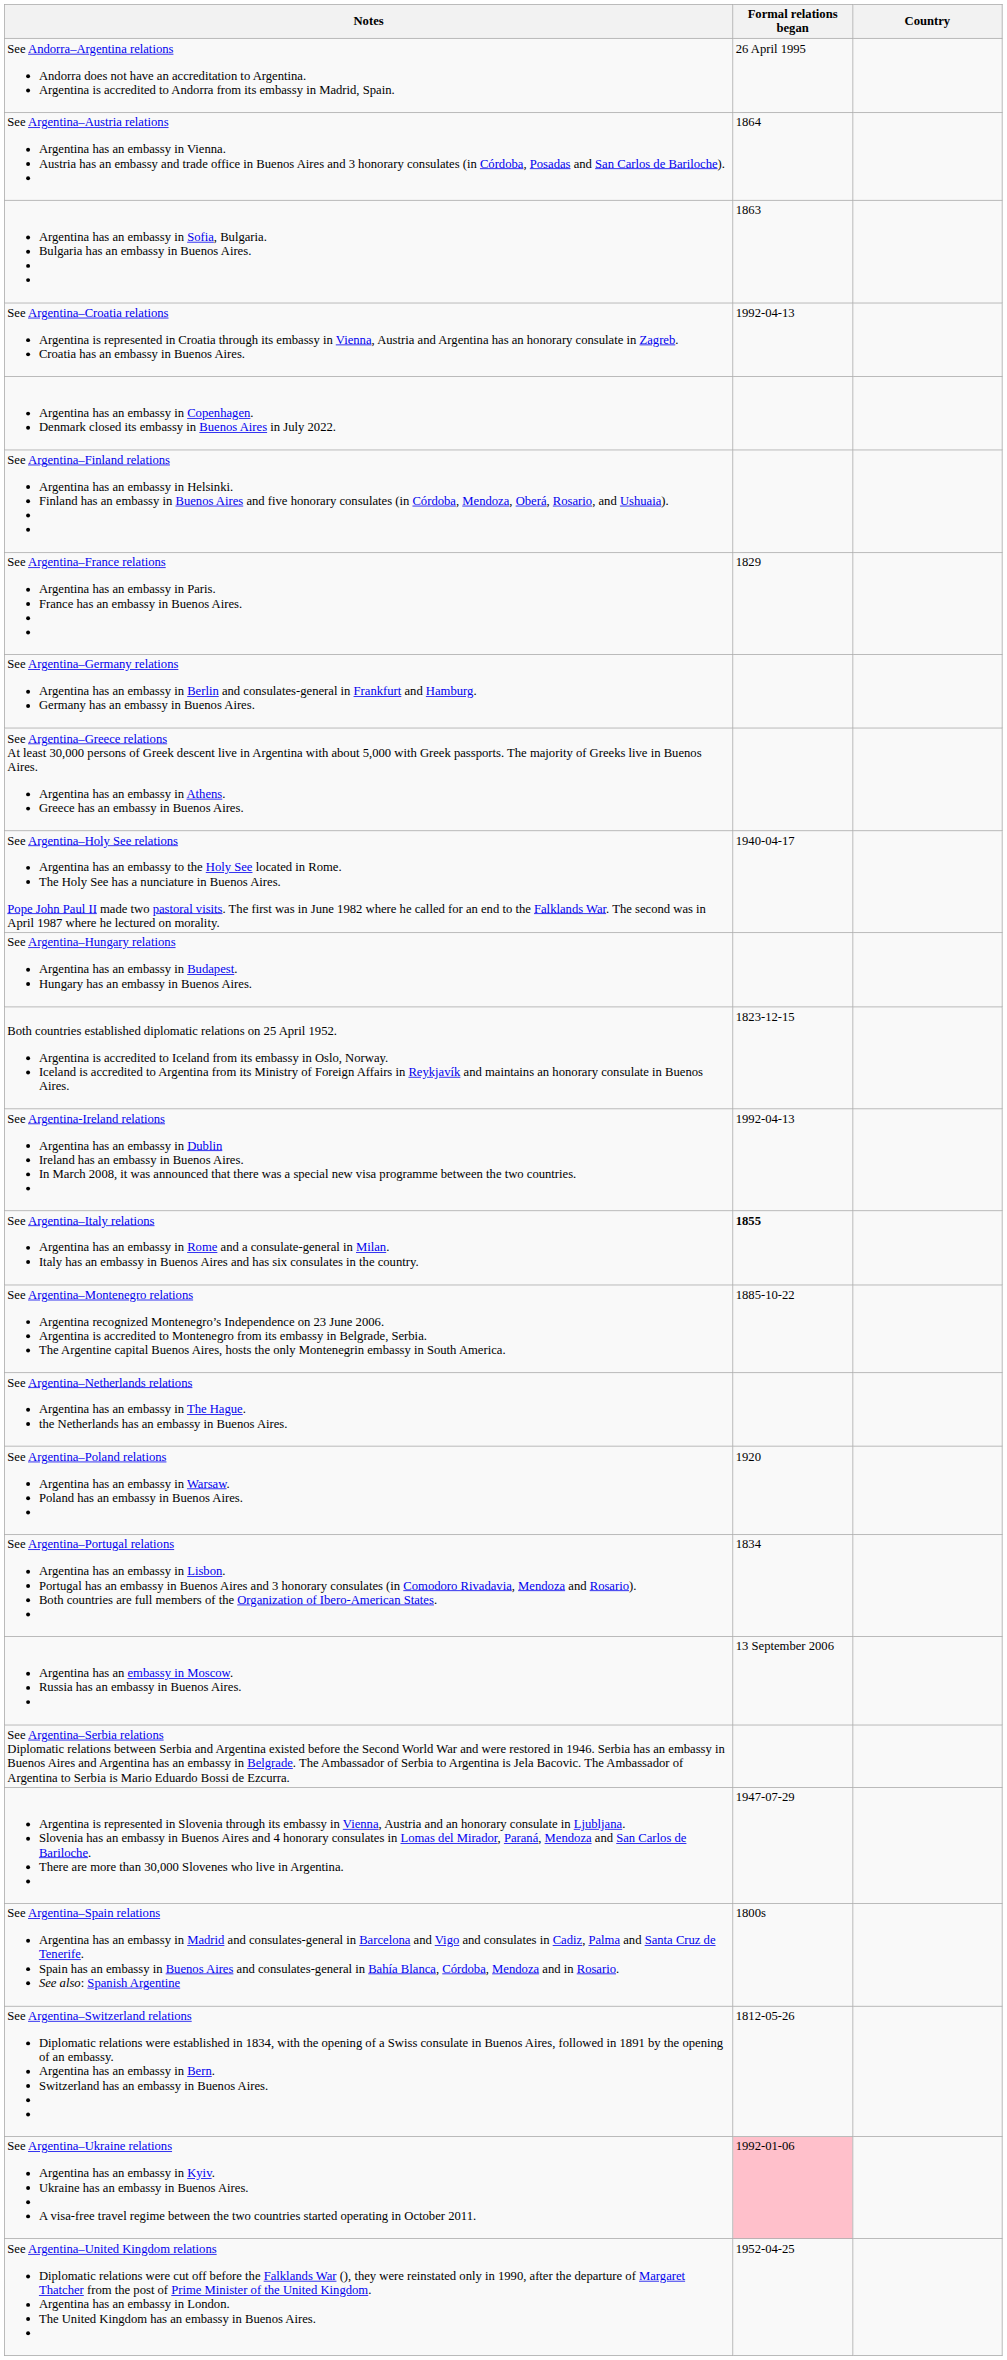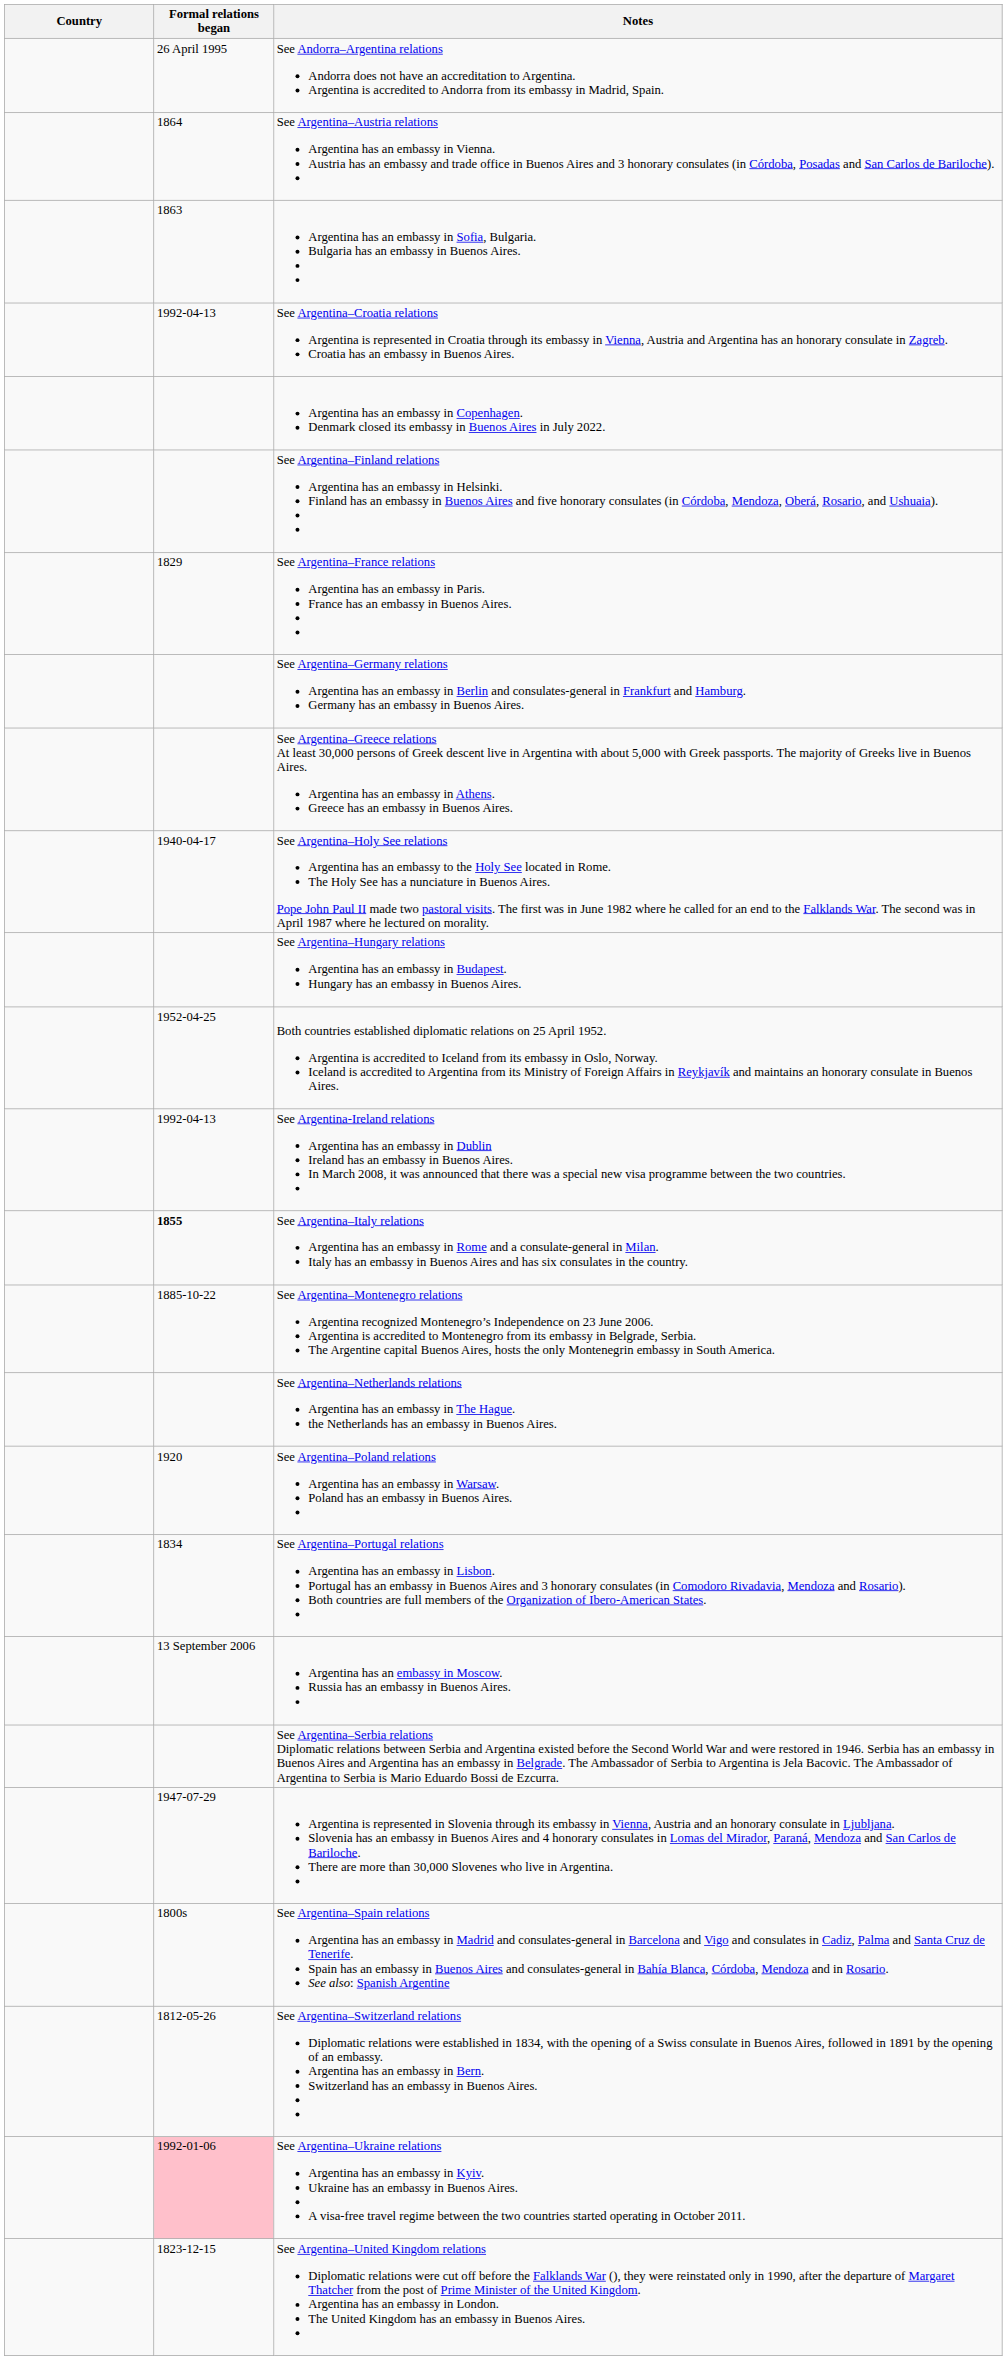columns swapped: (927, 21) <-> (369, 21)
(765, 1016) 1823-12-15 -> (186, 1016) 1952-04-25
(765, 2248) 1952-04-25 -> (186, 2248) 1823-12-15
